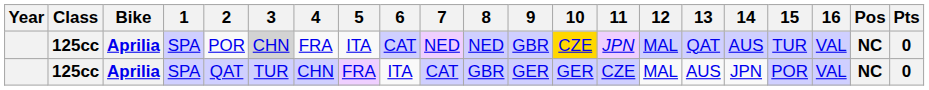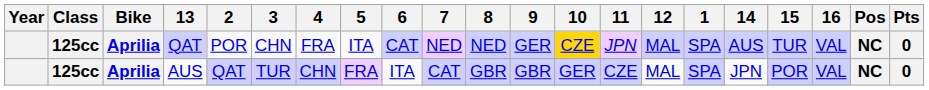columns swapped: (184, 17) <-> (703, 17)
(271, 44) lightgrey background -> (273, 44) no background
(531, 44) GBR -> (533, 44) GER
(531, 71) GER -> (533, 71) GBR
